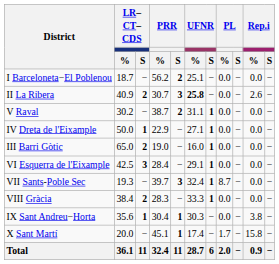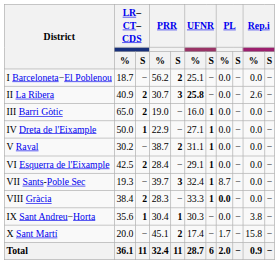rows swapped: (35, 147) <-> (23, 112)
(145, 164) 3 -> (145, 164) 2
(225, 199) normal -> (225, 199) bold
(180, 233) 1 -> (180, 233) 2
